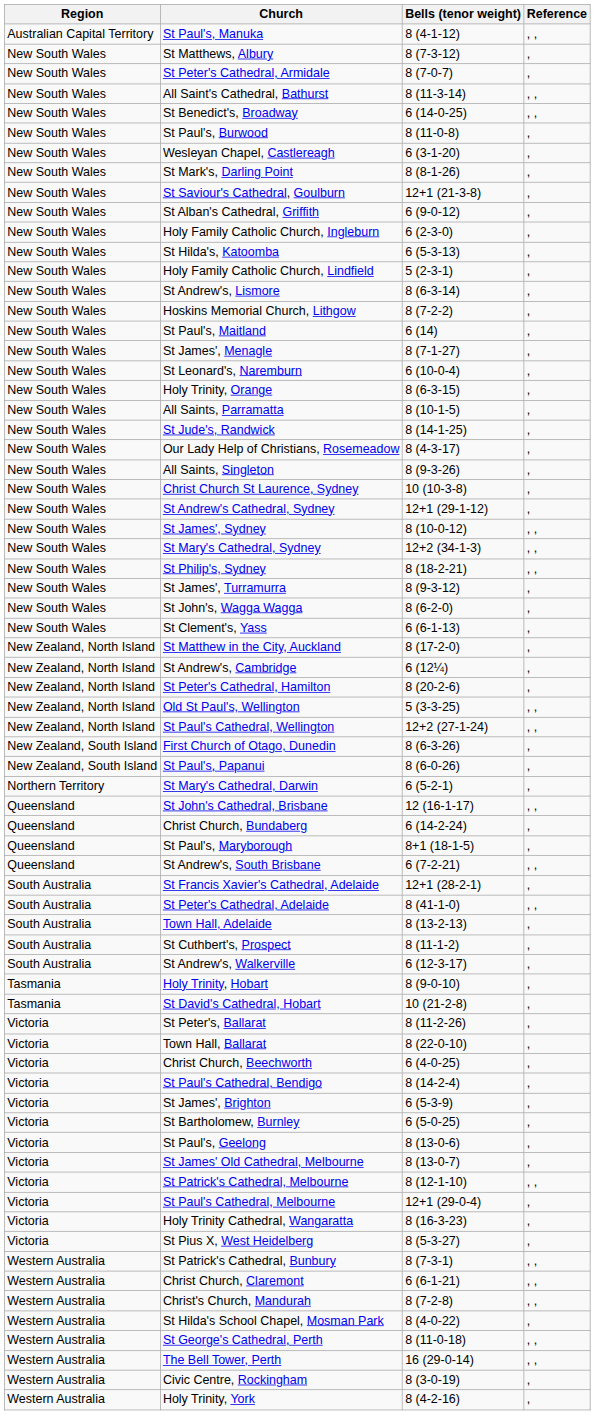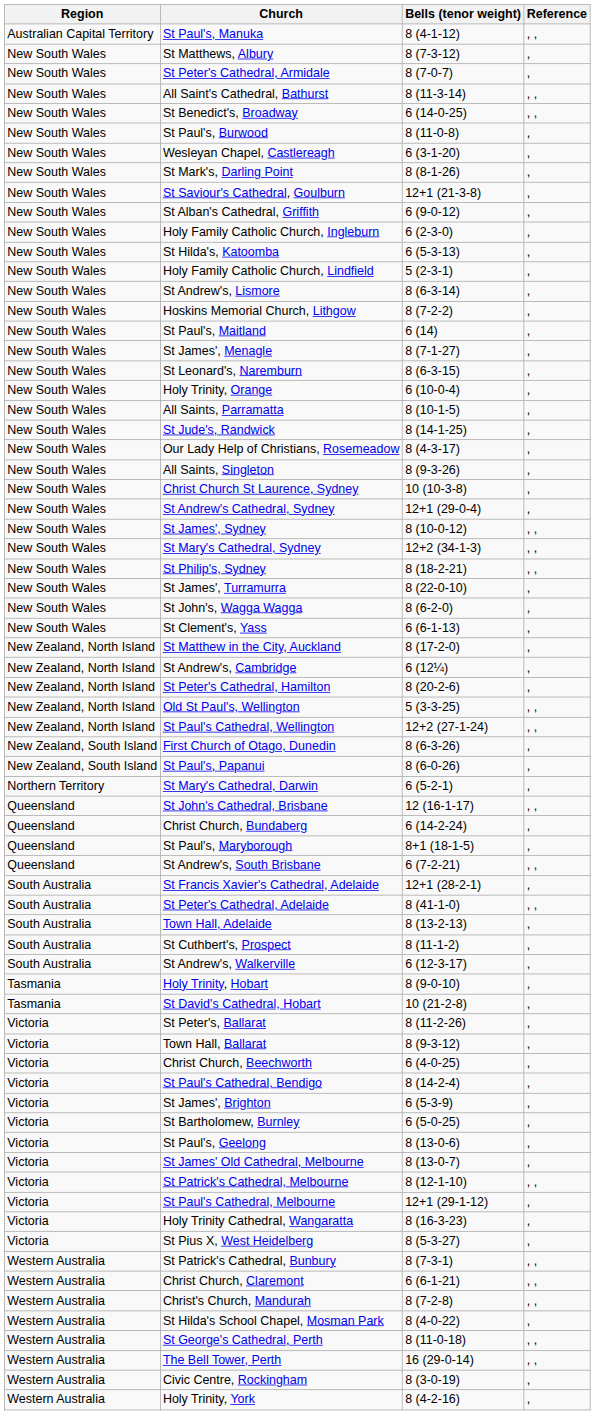(433, 370) 6 (10-0-4) -> (433, 370) 8 (6-3-15)
(433, 390) 8 (6-3-15) -> (433, 390) 6 (10-0-4)
(447, 509) 12+1 (29-1-12) -> (443, 509) 12+1 (29-0-4)
(433, 588) 8 (9-3-12) -> (436, 588) 8 (22-0-10)
(436, 1043) 8 (22-0-10) -> (433, 1043) 8 (9-3-12)
(443, 1201) 12+1 (29-0-4) -> (447, 1201) 12+1 (29-1-12)
